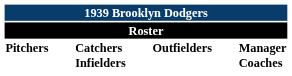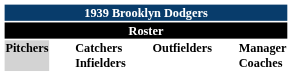(27, 48) no background -> (27, 48) lightgrey background
